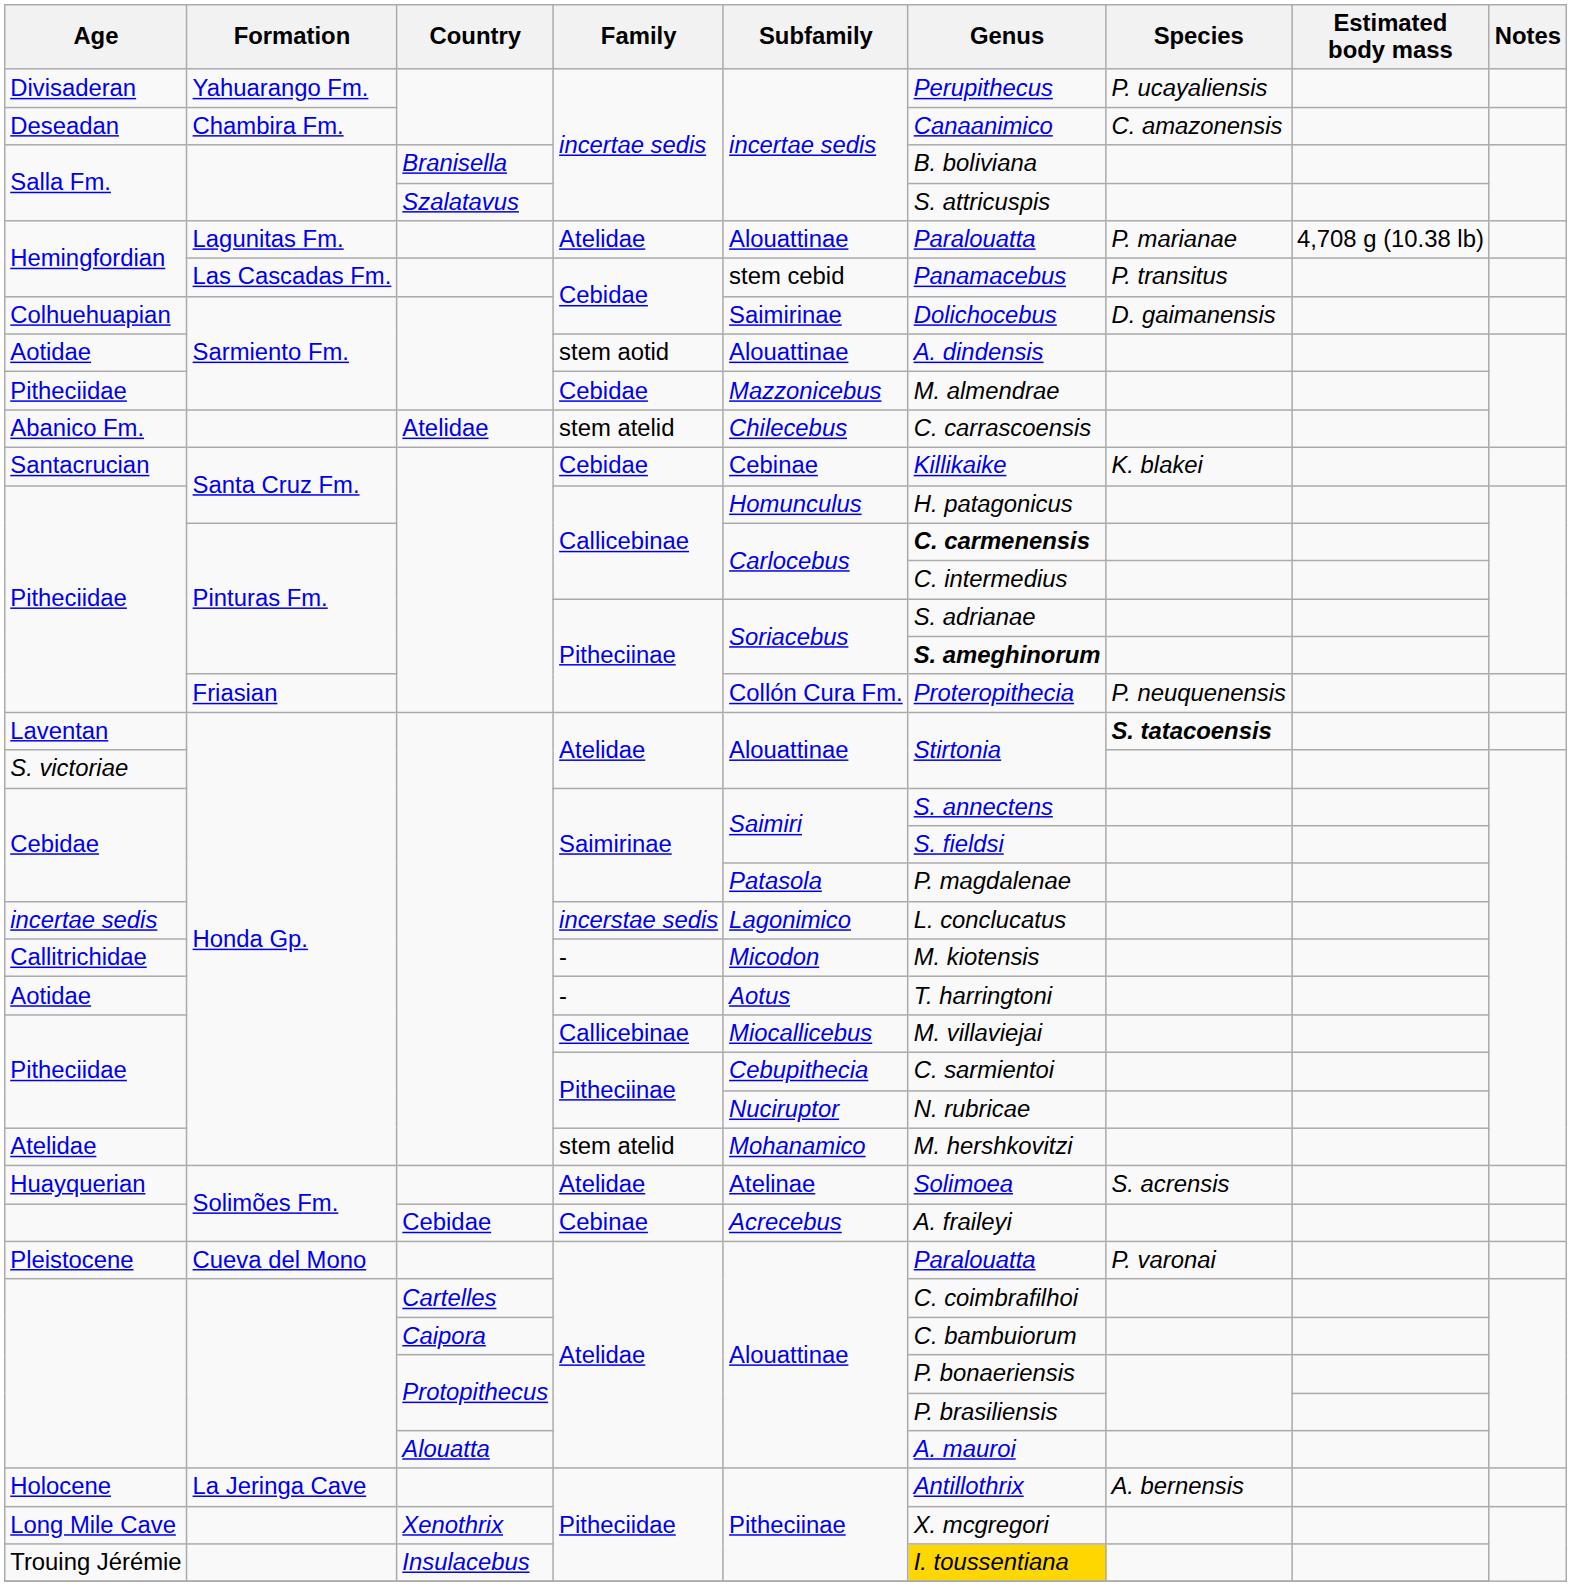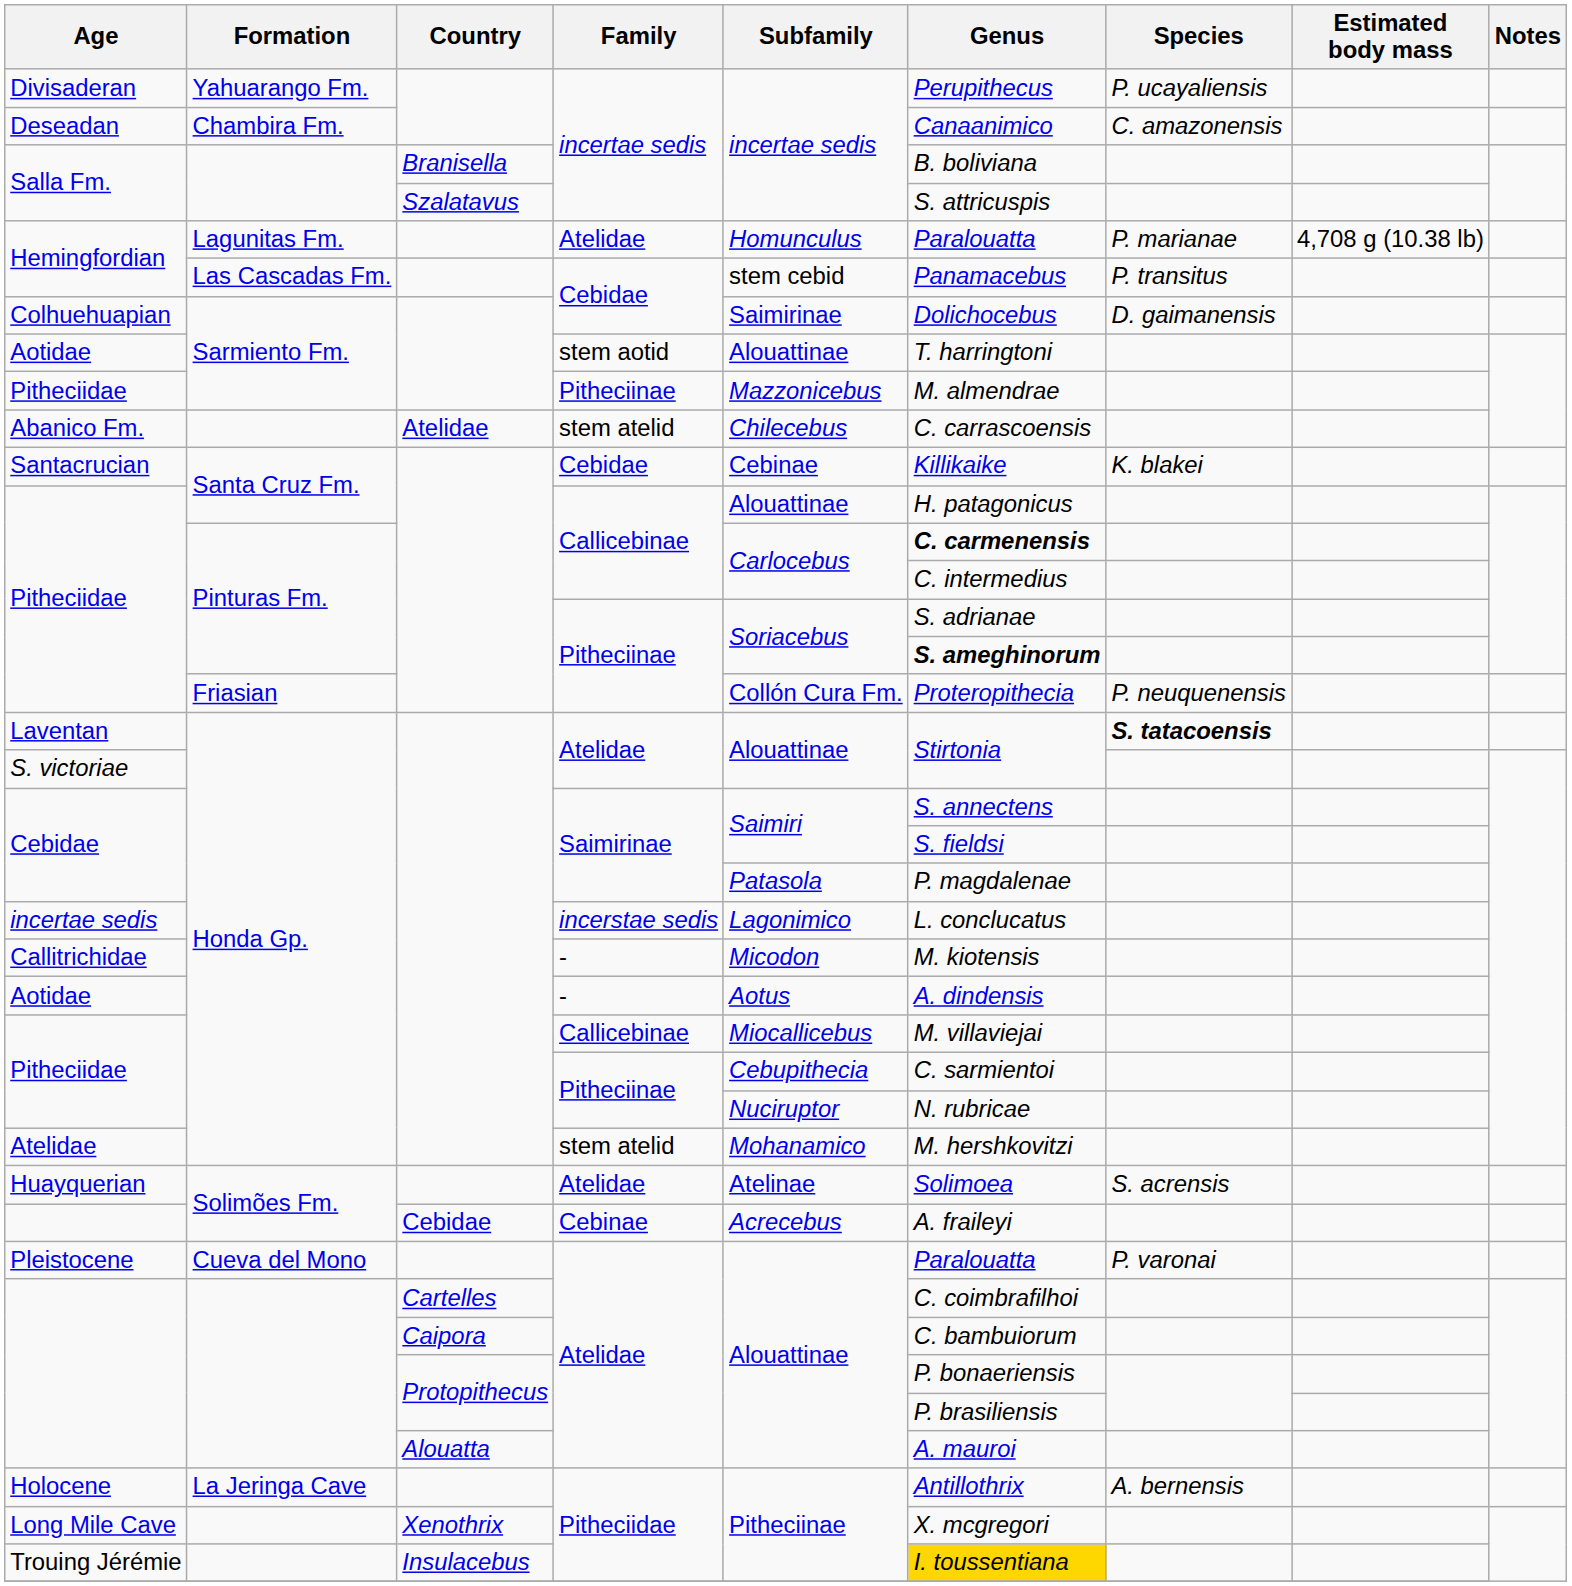(789, 239) Alouattinae -> (795, 239) Homunculus
(979, 352) A. dindensis -> (983, 352) T. harringtoni
(604, 390) Cebidae -> (617, 390) Pitheciinae
(795, 503) Homunculus -> (789, 503) Alouattinae
(983, 995) T. harringtoni -> (979, 995) A. dindensis
